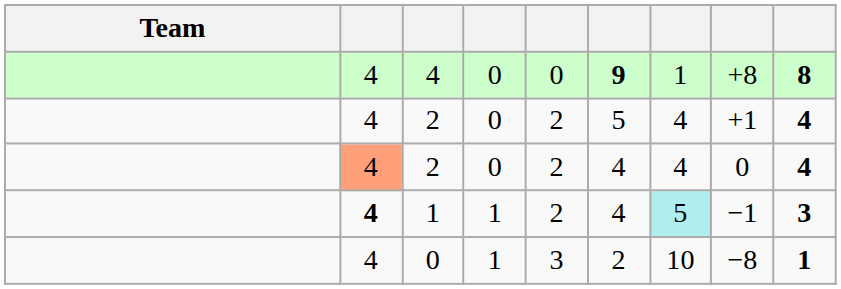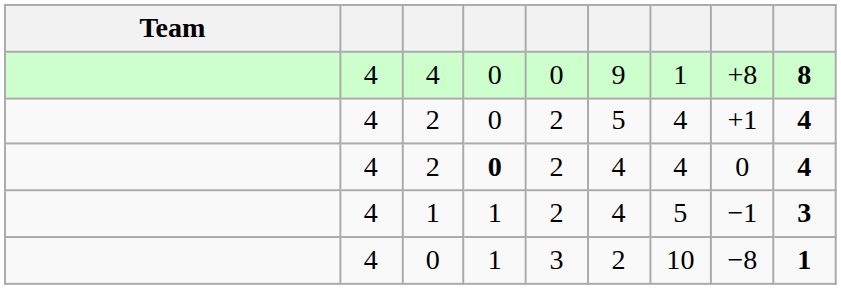(618, 74) bold -> (618, 74) normal
(371, 166) lightsalmon background -> (371, 166) no background
(495, 166) normal -> (495, 166) bold
(371, 213) bold -> (371, 213) normal
(680, 213) paleturquoise background -> (680, 213) no background
